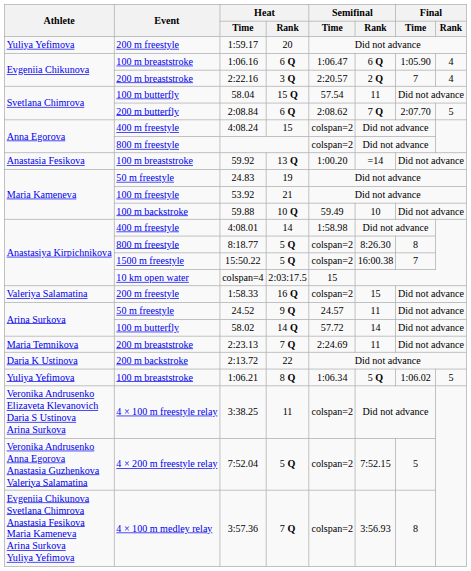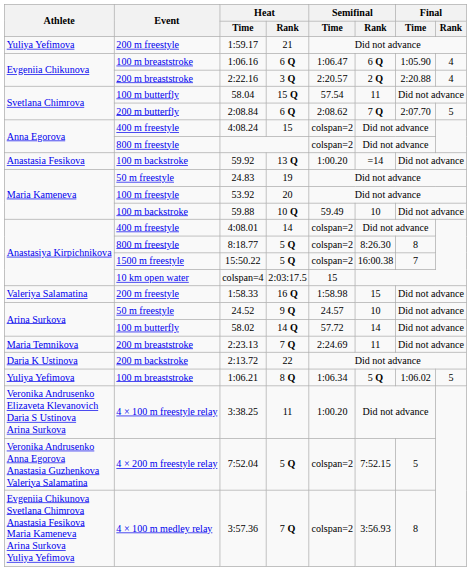(288, 45) 20 -> (288, 45) 21
(416, 78) 7 -> (416, 78) 2:20.88
(155, 161) 100 m breaststroke -> (152, 161) 100 m backstroke
(288, 195) 21 -> (288, 195) 20
(332, 228) 1:58.98 -> (332, 228) colspan=2
(332, 294) colspan=2 -> (332, 294) 1:58.98
(375, 311) 11 -> (375, 311) 10
(332, 412) colspan=2 -> (332, 412) 1:00.20
